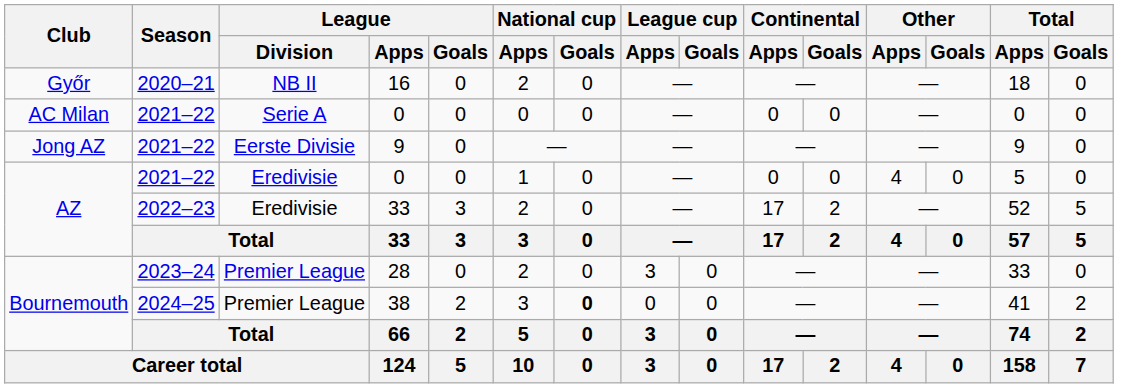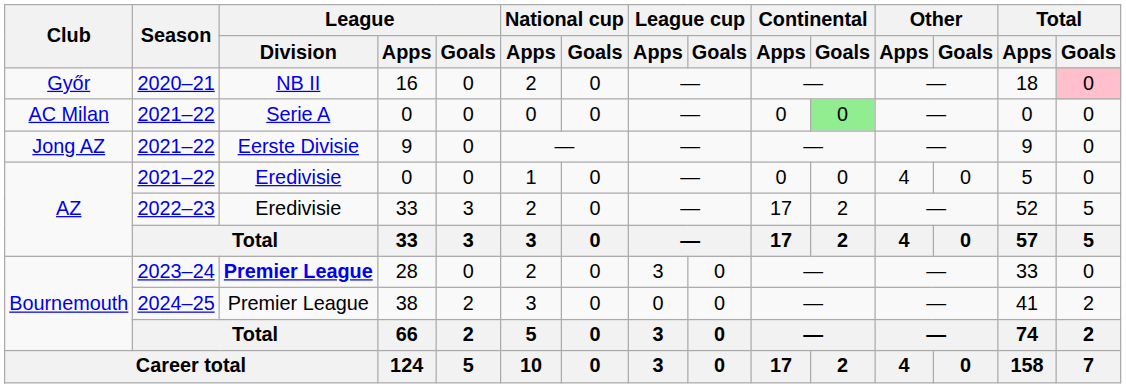(1081, 83) no background -> (1089, 83) pink background
(835, 114) no background -> (842, 114) lightgreen background
(294, 271) normal -> (298, 271) bold
(587, 303) bold -> (595, 303) normal
